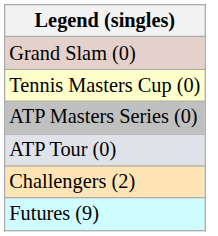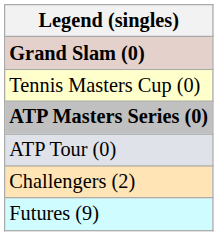(73, 52) normal -> (77, 52) bold
(103, 117) normal -> (109, 117) bold
